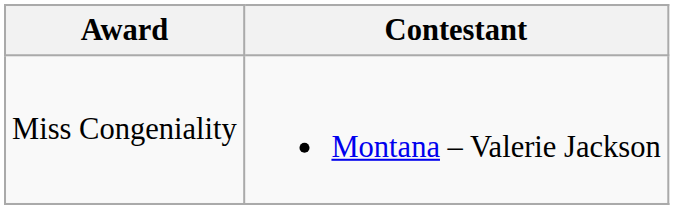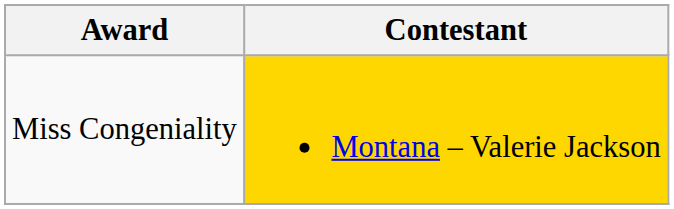(456, 147) no background -> (456, 147) gold background
